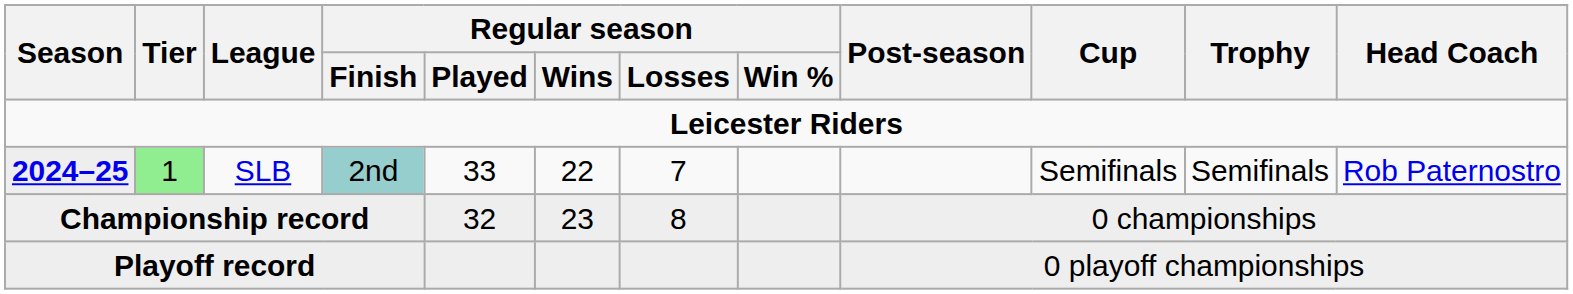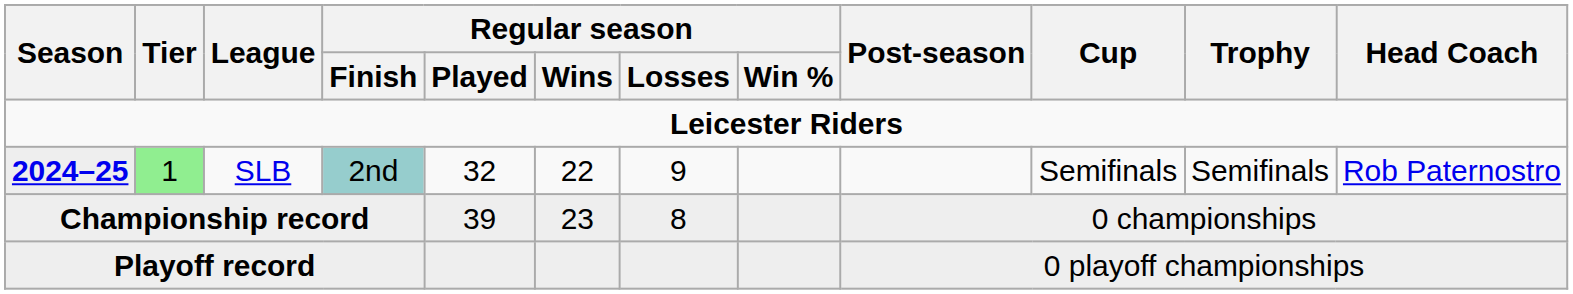(480, 171) 33 -> (480, 171) 32
(678, 171) 7 -> (678, 171) 9
(480, 218) 32 -> (480, 218) 39
